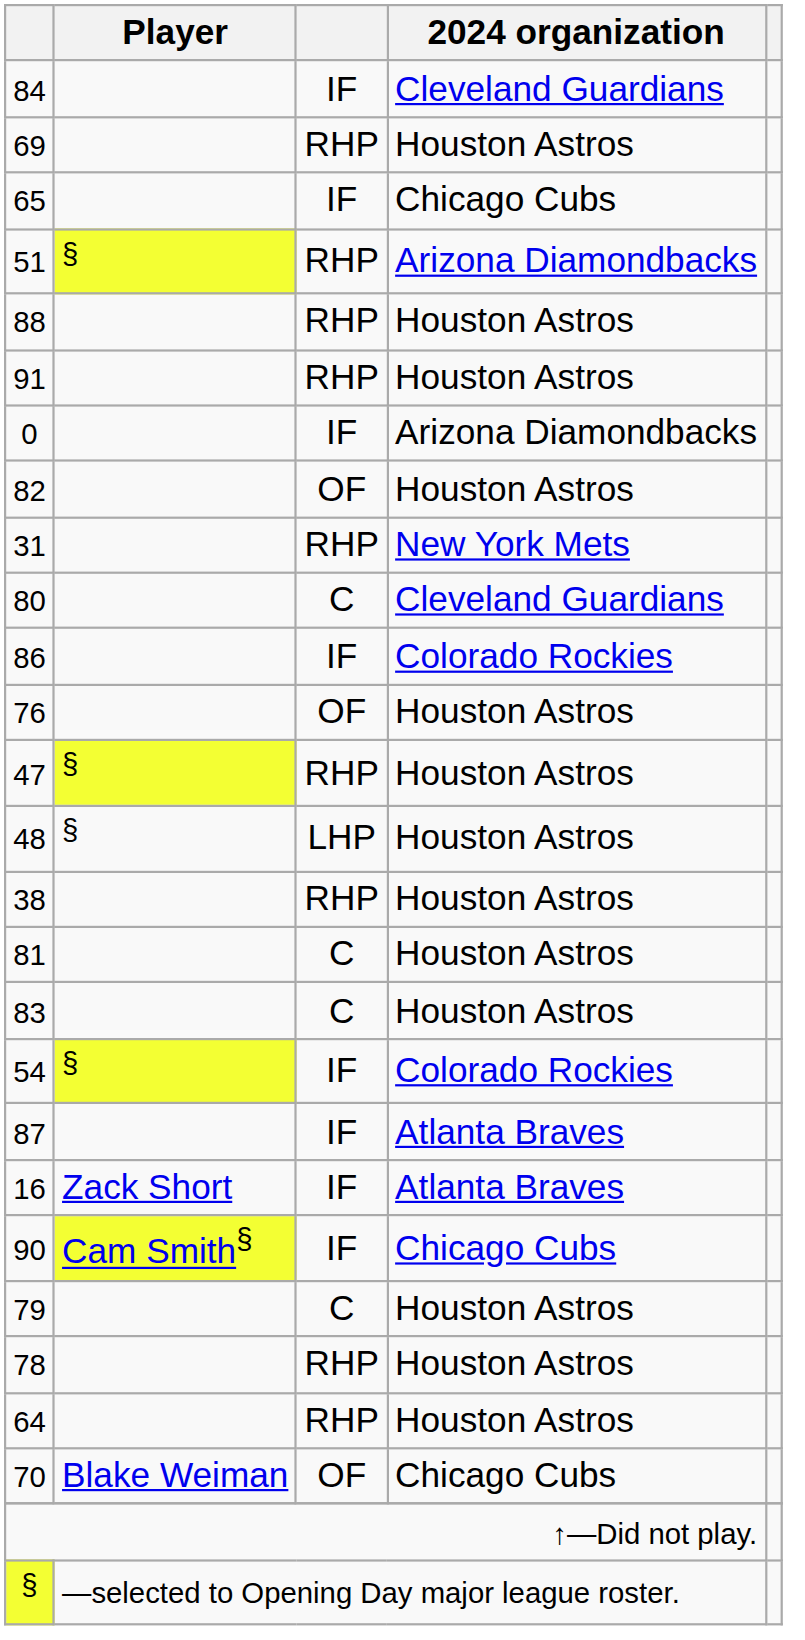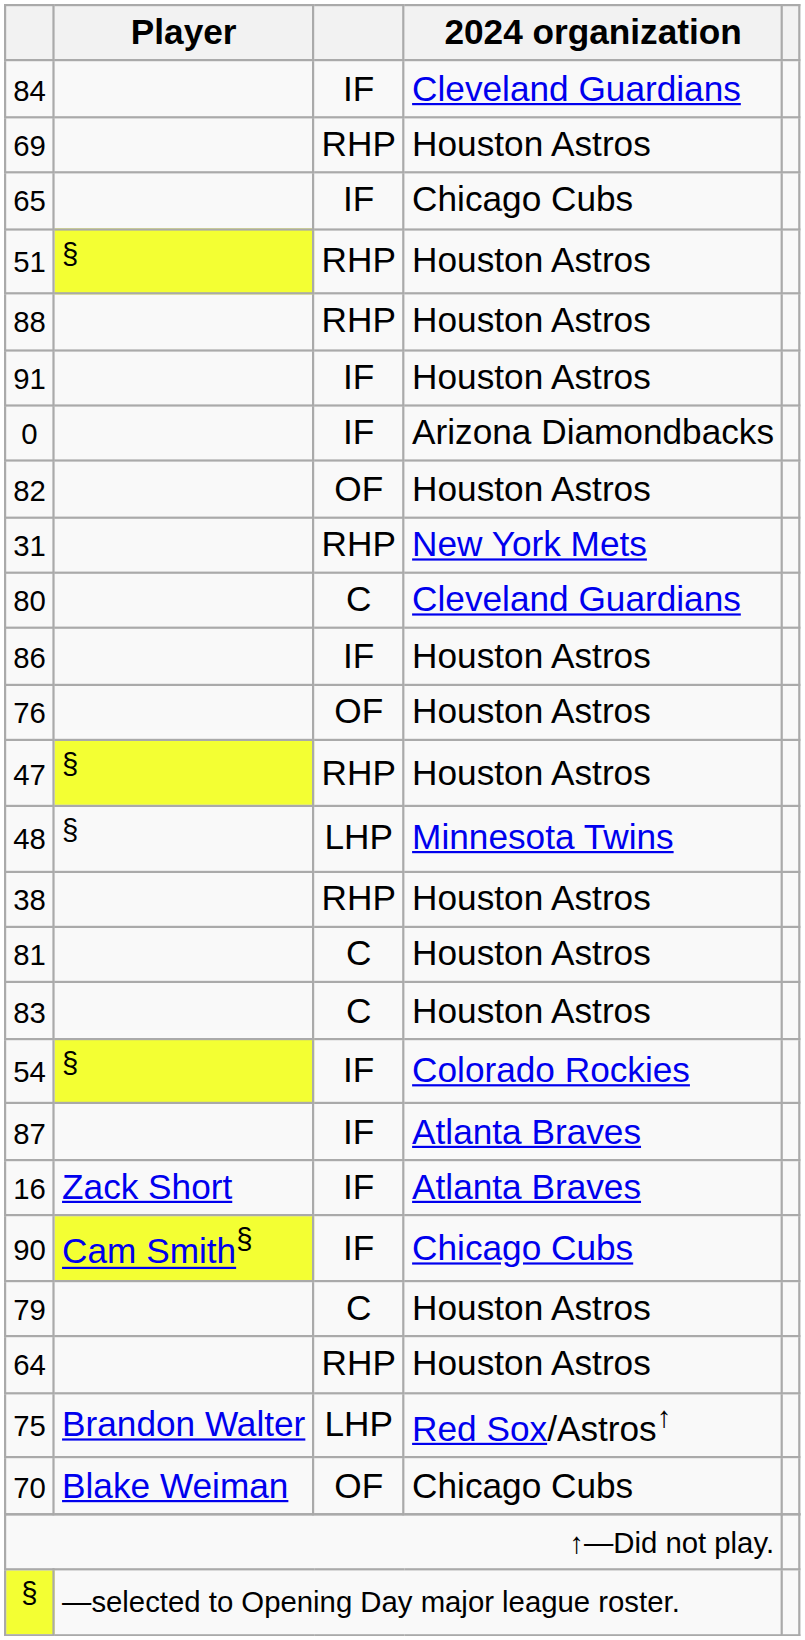(576, 260) Arizona Diamondbacks -> (531, 260) Houston Astros
(342, 376) RHP -> (359, 376) IF
(534, 656) Colorado Rockies -> (531, 656) Houston Astros
(514, 837) Houston Astros -> (543, 837) Minnesota Twins
- row: (30, 1366)
+ row: (30, 1426)
